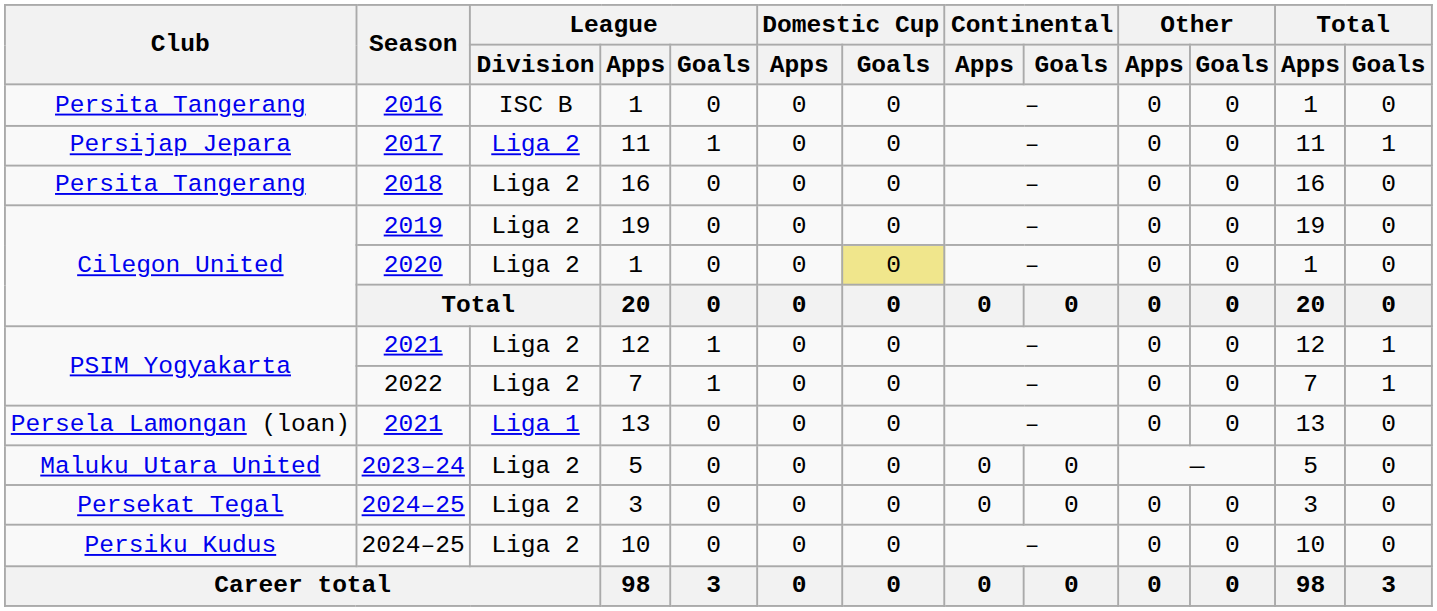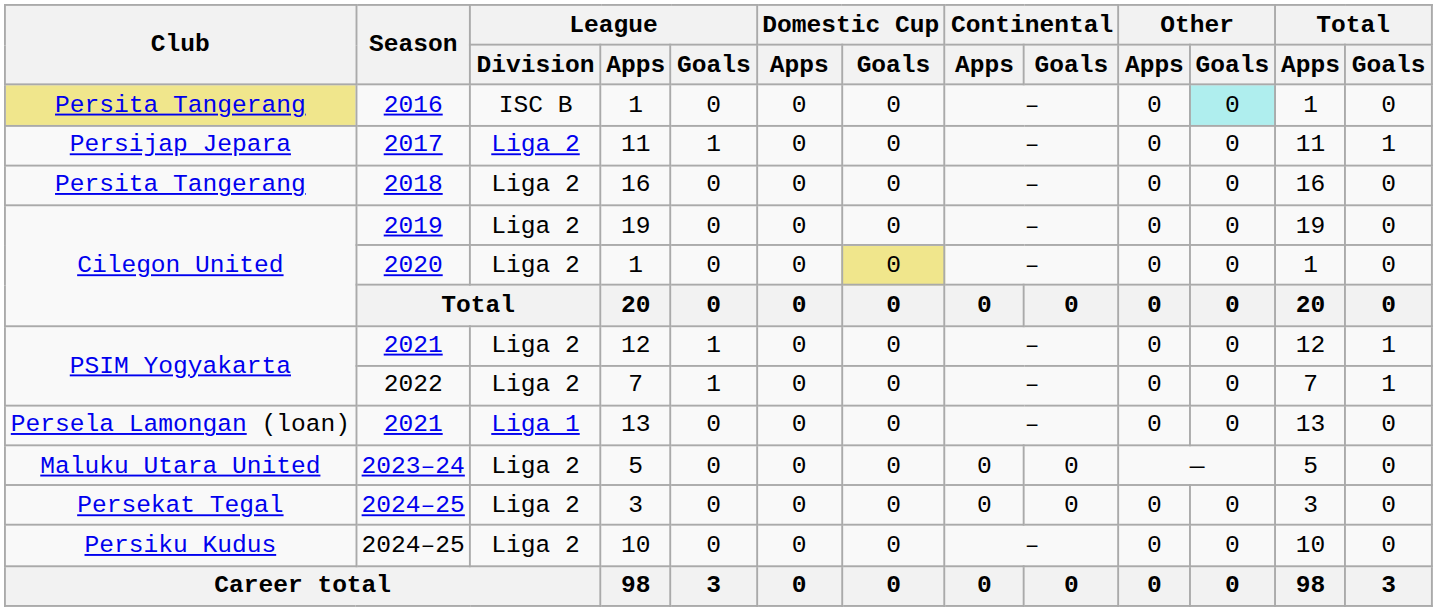(180, 105) no background -> (180, 105) khaki background
(1232, 105) no background -> (1232, 105) paleturquoise background
